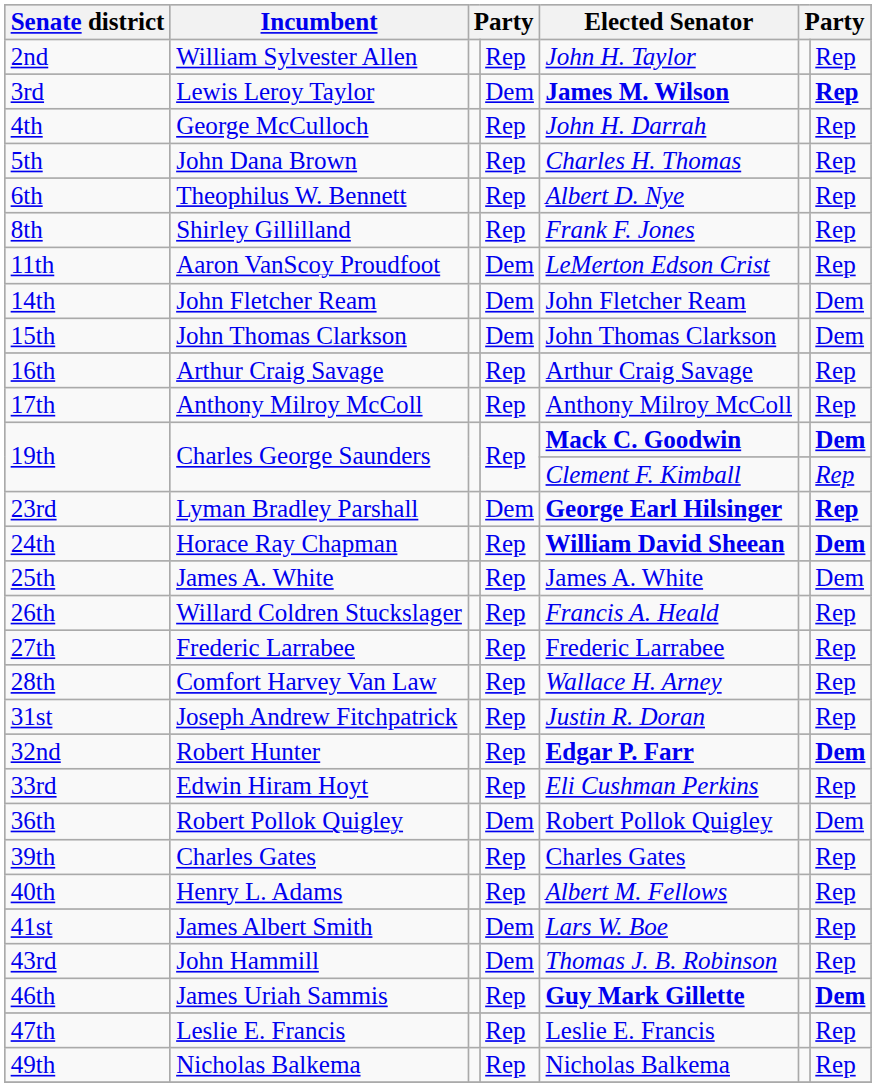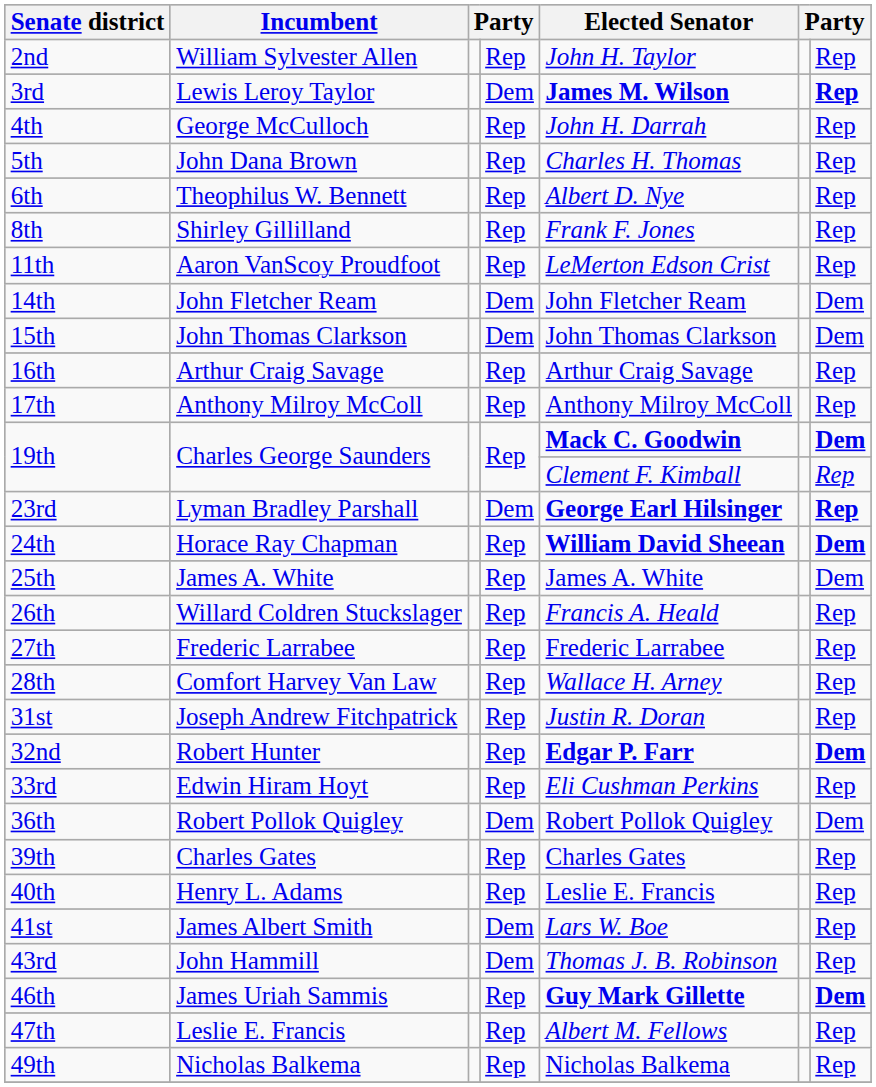(510, 265) Dem -> (505, 265) Rep
(636, 890) Albert M. Fellows -> (630, 890) Leslie E. Francis
(630, 1029) Leslie E. Francis -> (636, 1029) Albert M. Fellows
